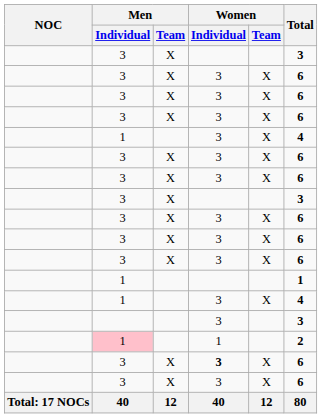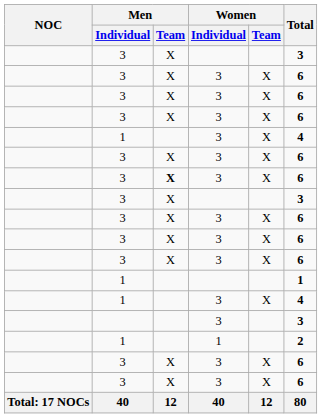(171, 178) normal -> (171, 178) bold
(123, 341) pink background -> (123, 341) no background
(218, 362) bold -> (218, 362) normal
